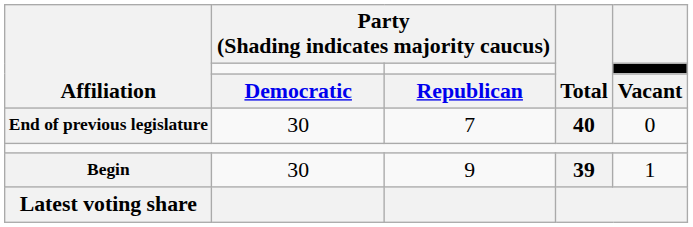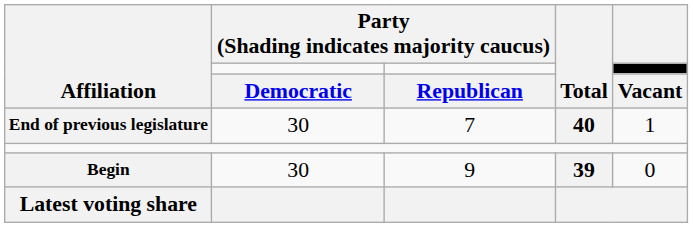(650, 125) 0 -> (650, 125) 1
(650, 169) 1 -> (650, 169) 0
